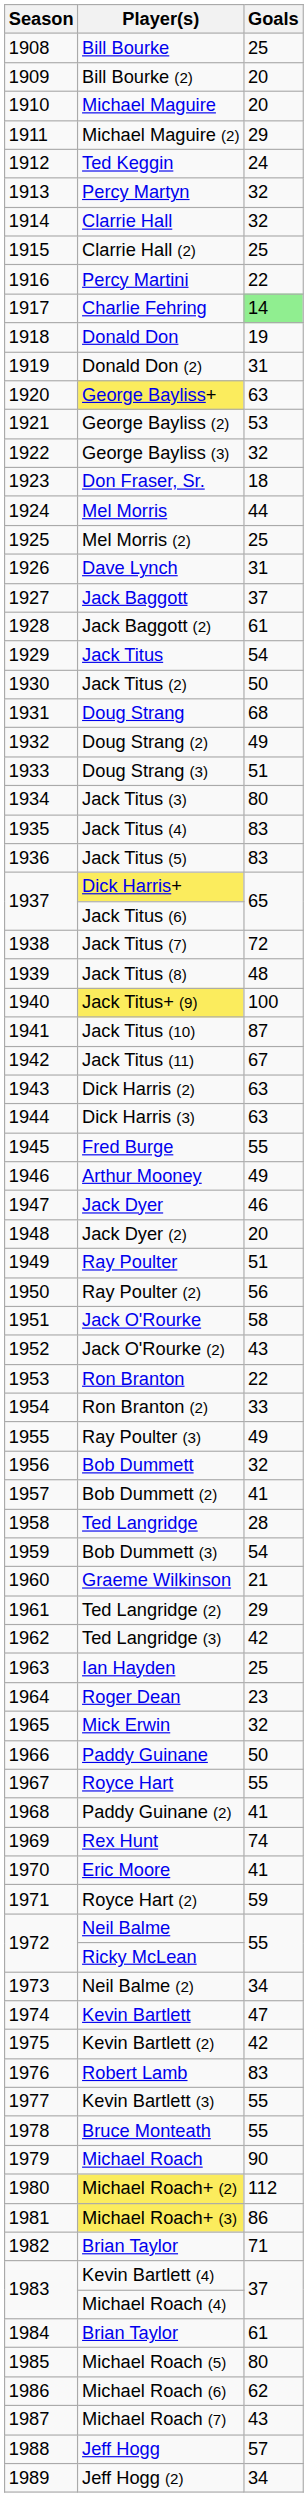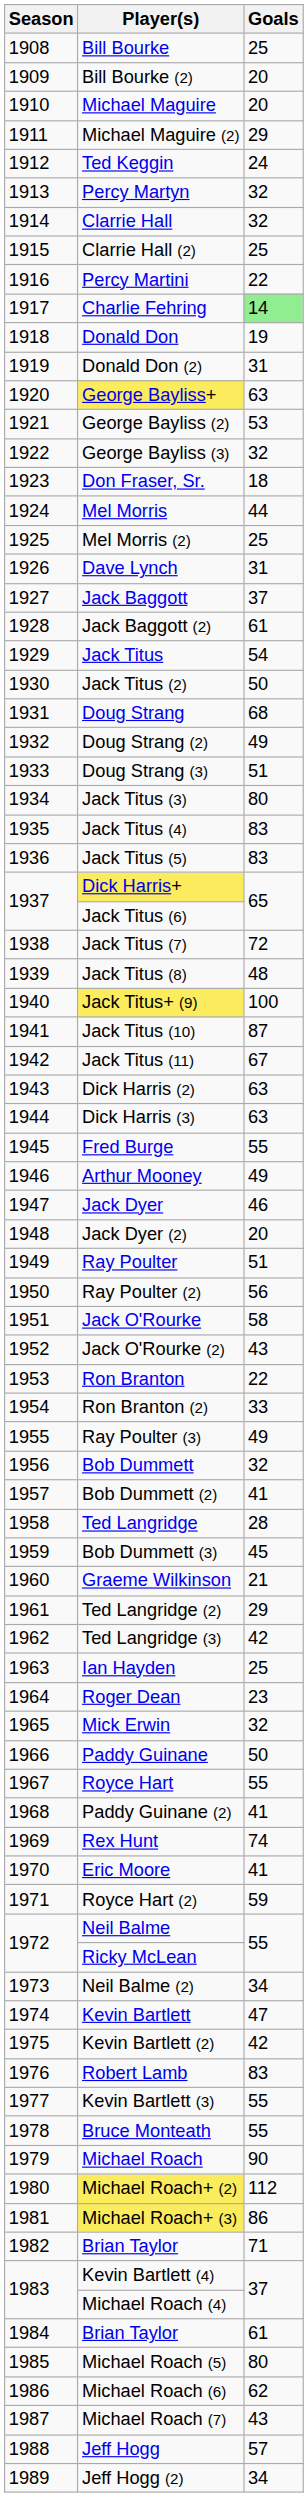(258, 1552) 54 -> (258, 1552) 45
